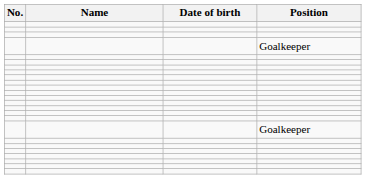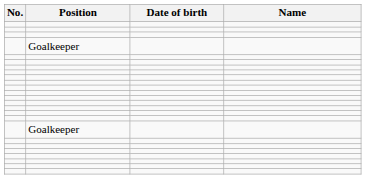columns swapped: (94, 13) <-> (309, 13)
